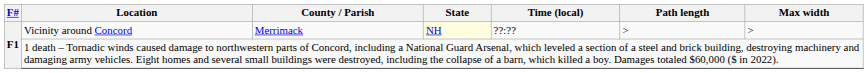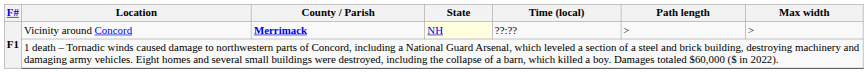(279, 30) normal -> (280, 30) bold
